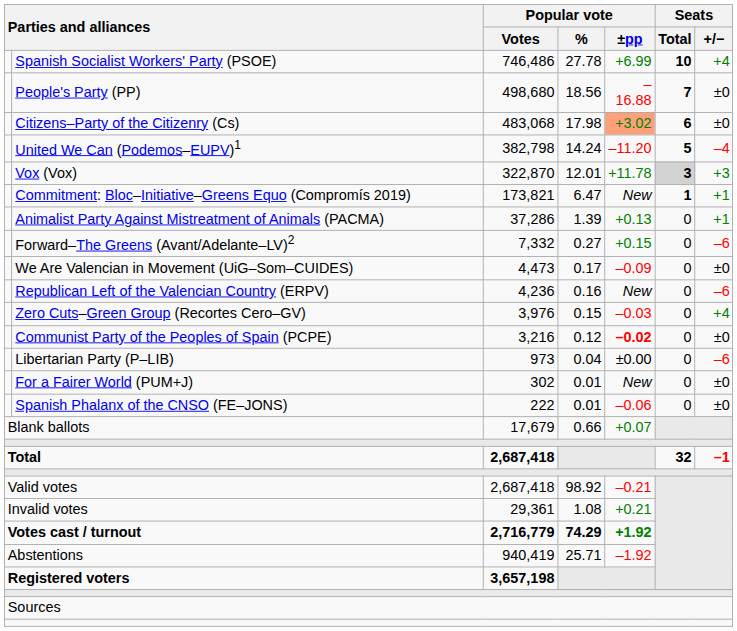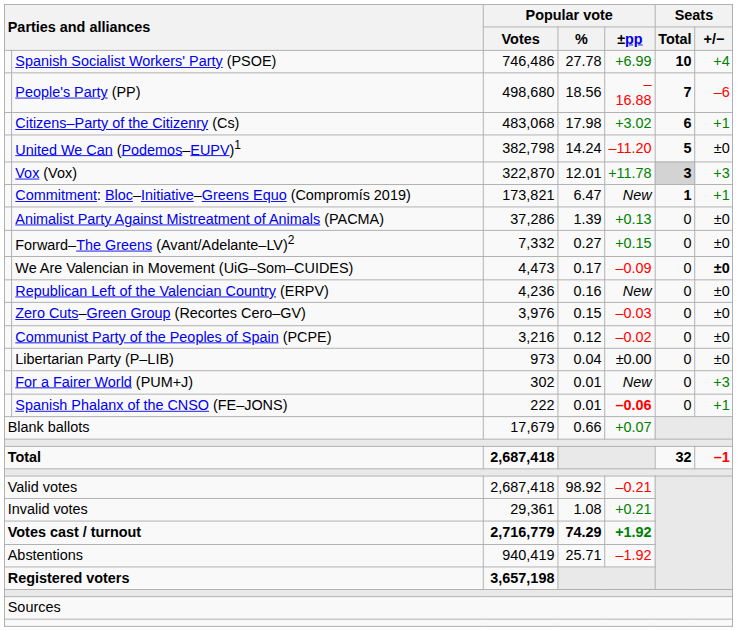(722, 92) ±0 -> (722, 92) –6
(633, 123) lightsalmon background -> (633, 123) no background
(722, 123) ±0 -> (721, 123) +1
(722, 148) –4 -> (722, 148) ±0
(721, 218) +1 -> (722, 218) ±0
(722, 243) –6 -> (722, 243) ±0
(722, 268) normal -> (722, 268) bold
(722, 291) –6 -> (722, 291) ±0
(721, 313) +4 -> (722, 313) ±0
(634, 336) bold -> (634, 336) normal
(722, 359) –6 -> (722, 359) ±0
(722, 382) ±0 -> (721, 382) +3
(634, 405) normal -> (634, 405) bold
(722, 405) ±0 -> (721, 405) +1
